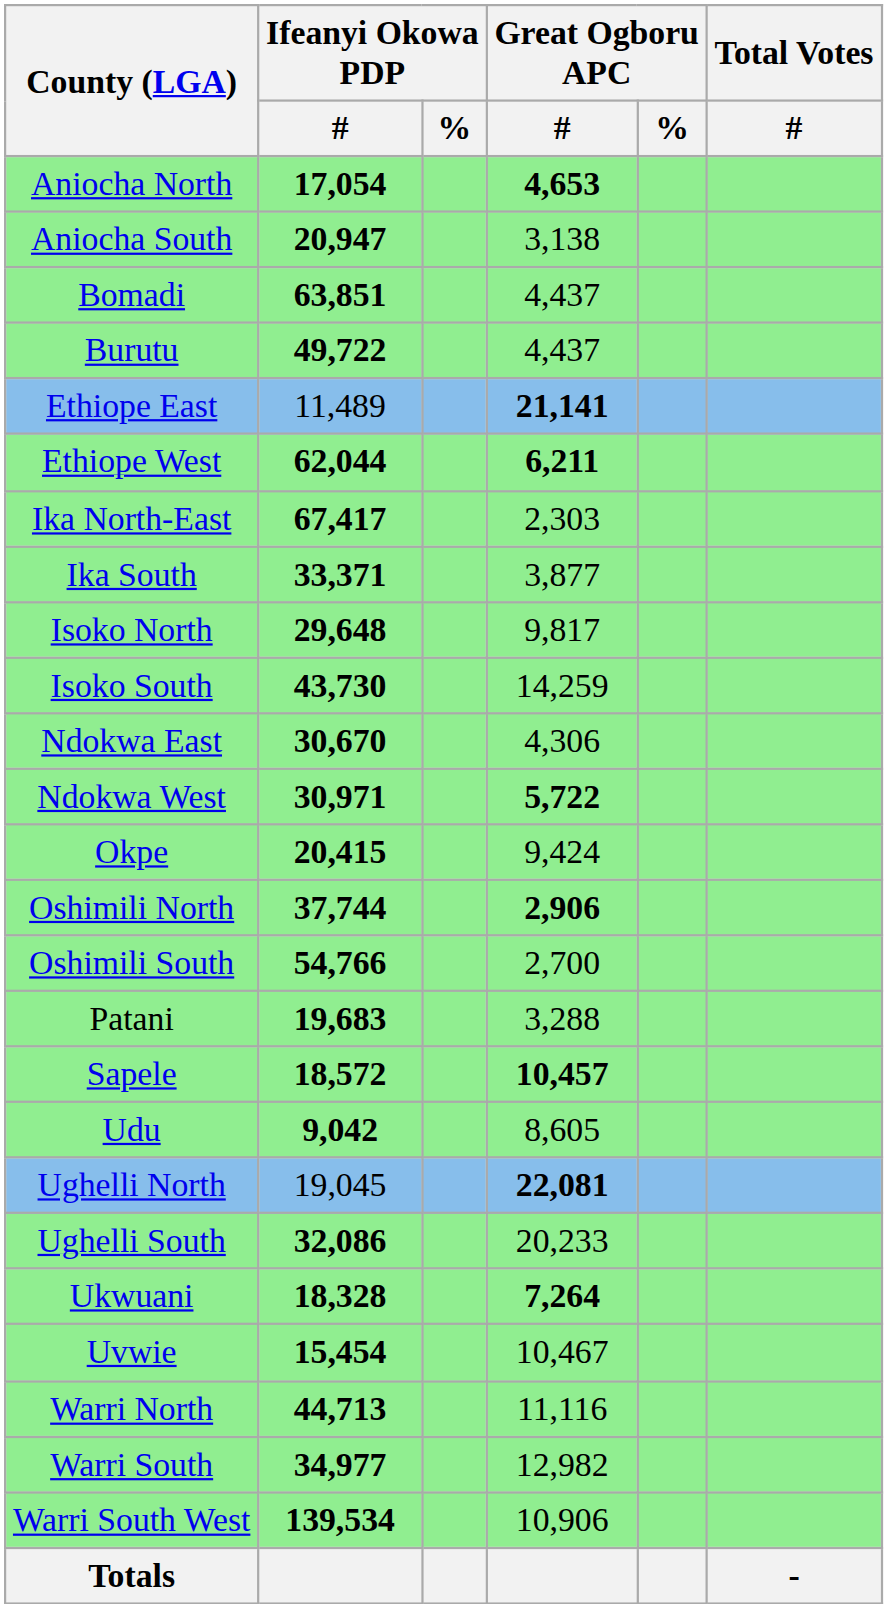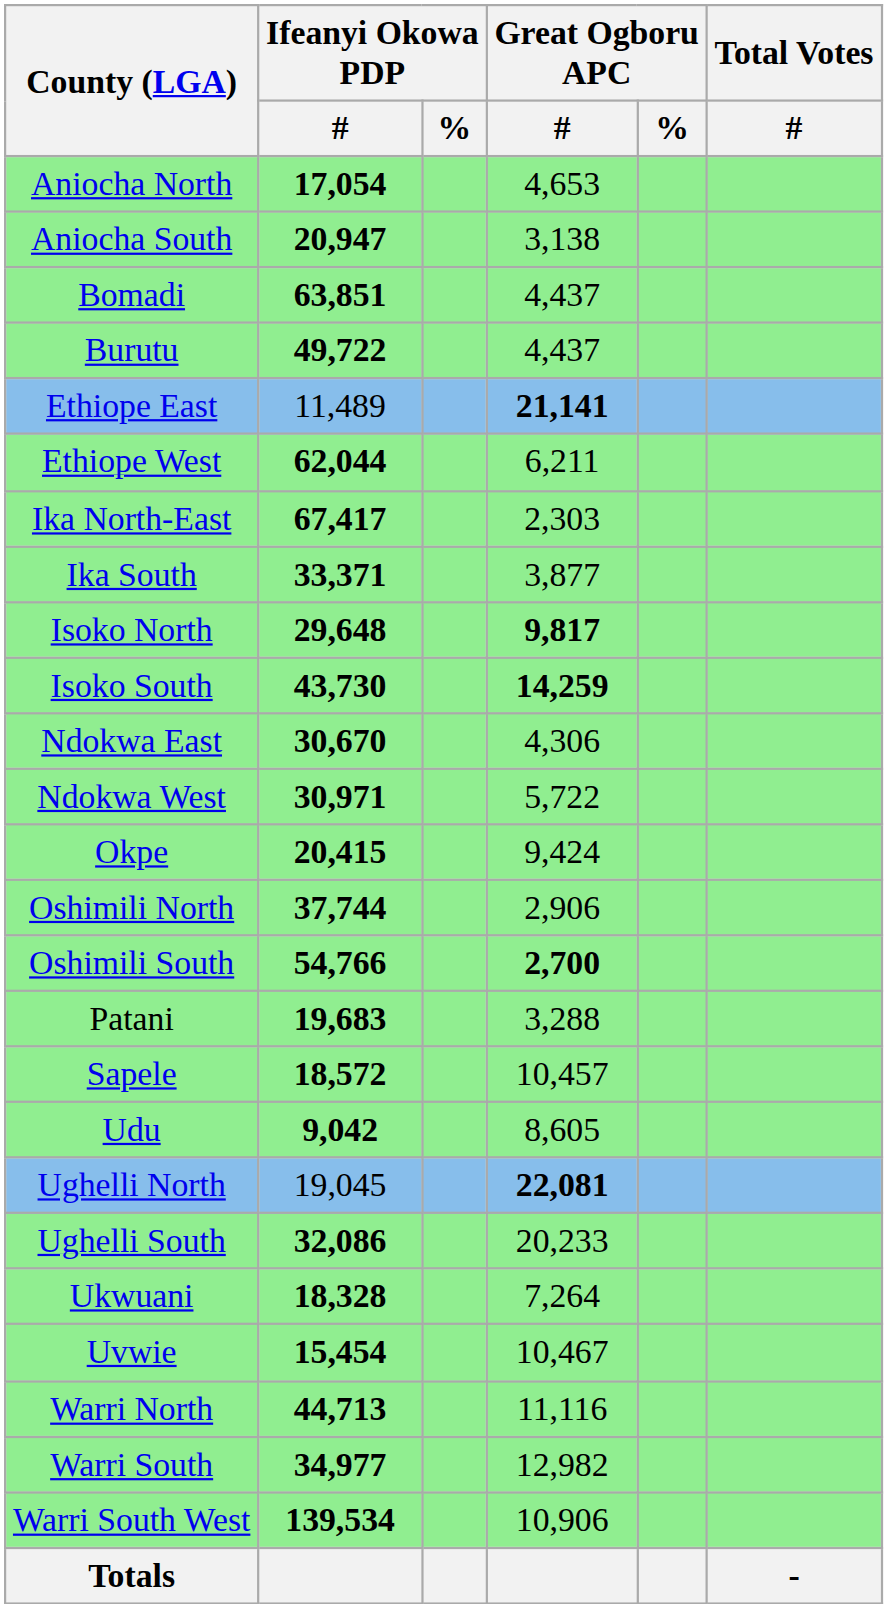(562, 183) bold -> (562, 183) normal
(562, 461) bold -> (562, 461) normal
(562, 628) normal -> (562, 628) bold
(562, 684) normal -> (562, 684) bold
(562, 795) bold -> (562, 795) normal
(562, 907) bold -> (562, 907) normal
(562, 962) normal -> (562, 962) bold
(562, 1073) bold -> (562, 1073) normal
(562, 1296) bold -> (562, 1296) normal
